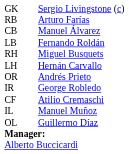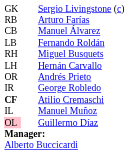(10, 99) normal -> (11, 99) bold
(11, 122) no background -> (11, 122) pink background
